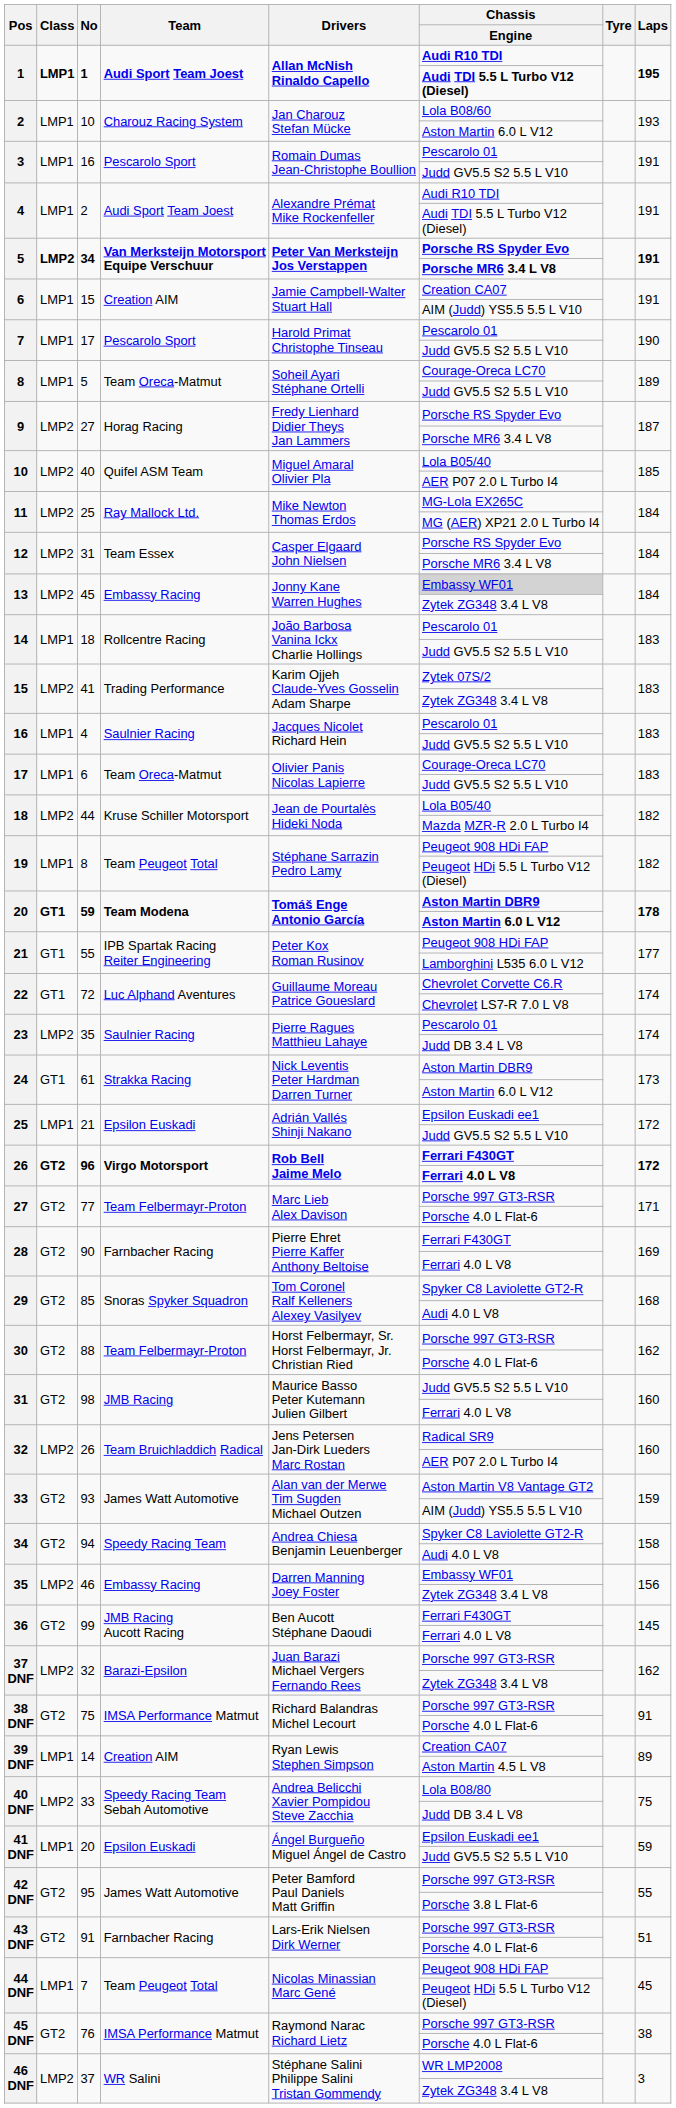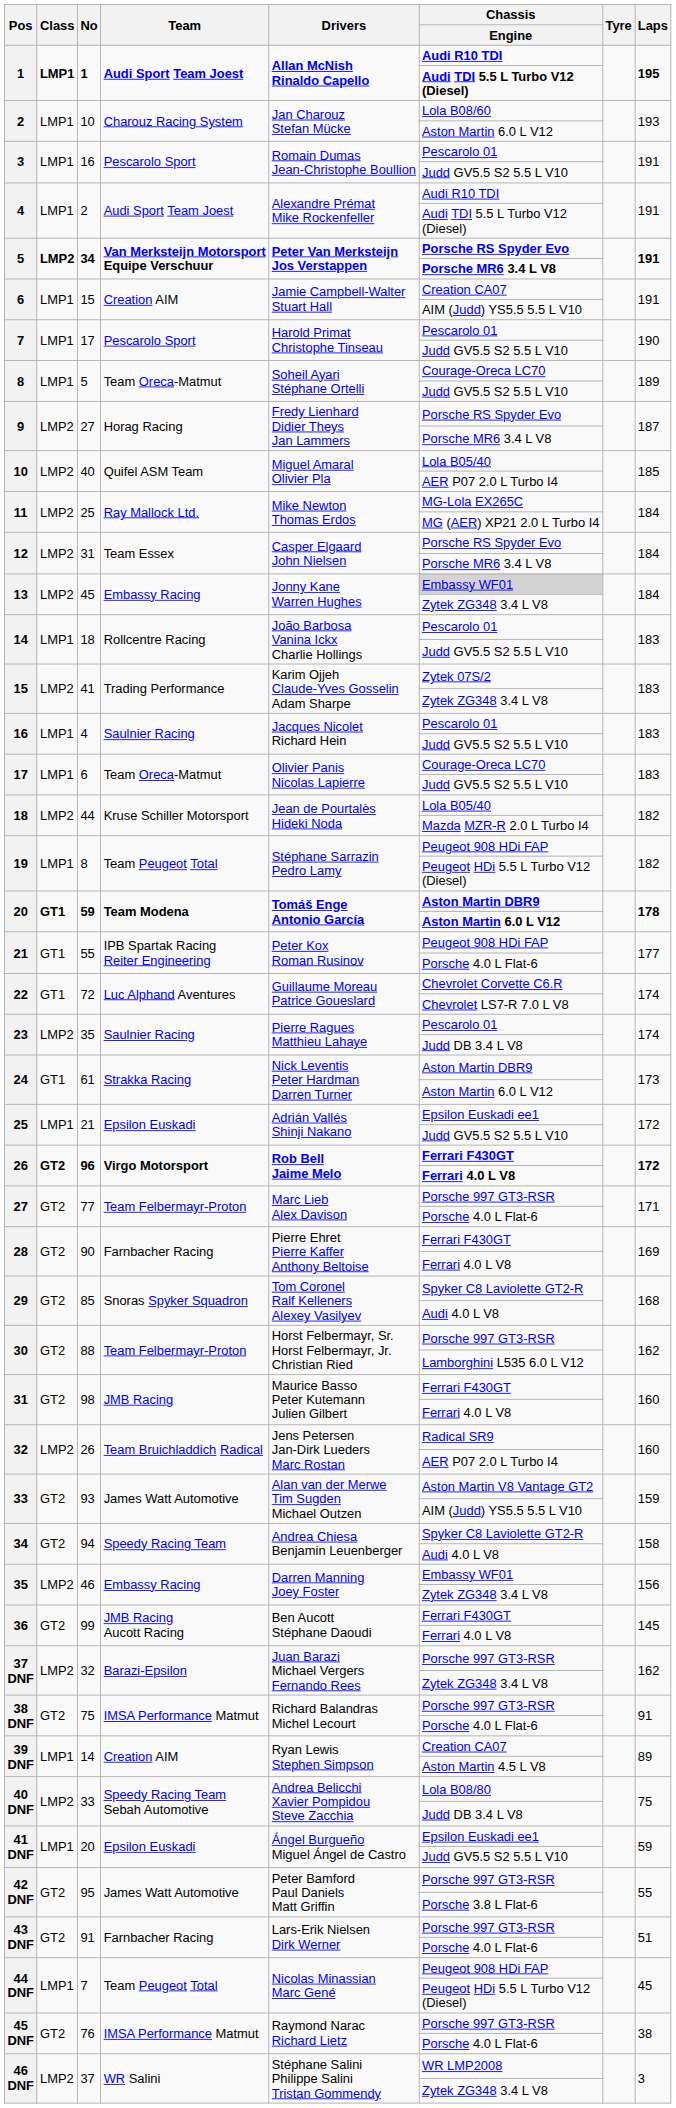(503, 963) Lamborghini L535 6.0 L V12 -> (480, 963) Porsche 4.0 L Flat-6
(480, 1363) Porsche 4.0 L Flat-6 -> (503, 1363) Lamborghini L535 6.0 L V12
(495, 1388) Judd GV5.5 S2 5.5 L V10 -> (466, 1388) Ferrari F430GT
